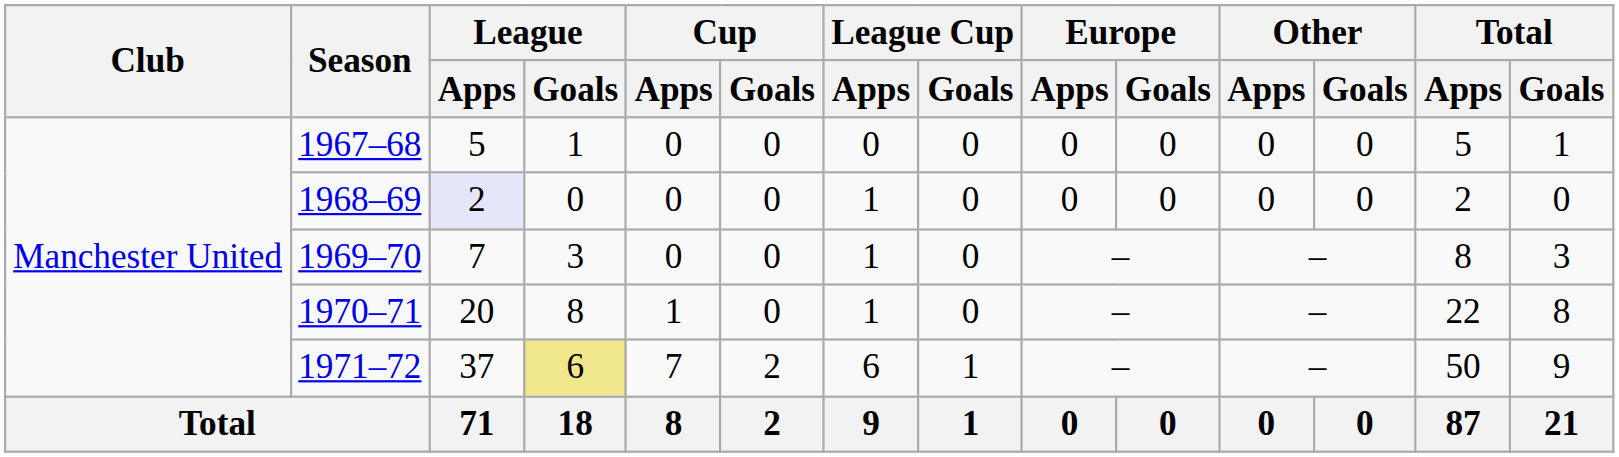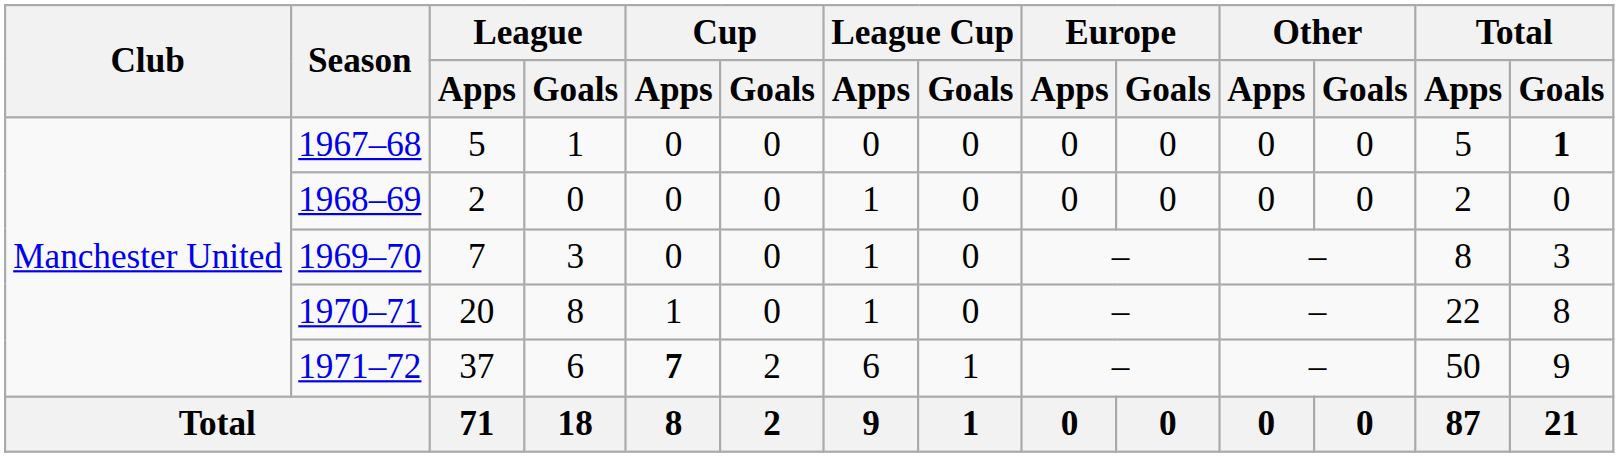(1561, 144) normal -> (1561, 144) bold
(477, 199) lavender background -> (477, 199) no background
(575, 367) khaki background -> (575, 367) no background
(674, 367) normal -> (674, 367) bold
